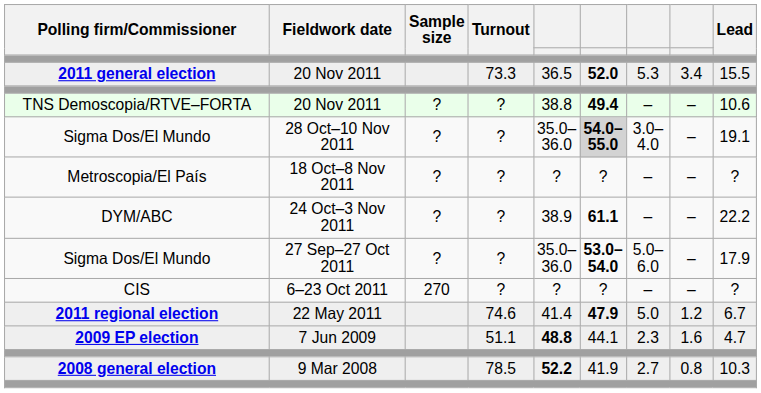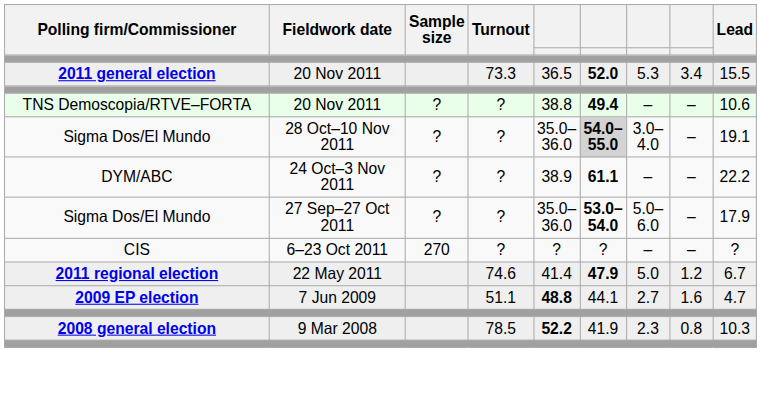- row: (137, 177)
(648, 337) 2.3 -> (648, 297) 2.7
(648, 368) 2.7 -> (648, 328) 2.3
